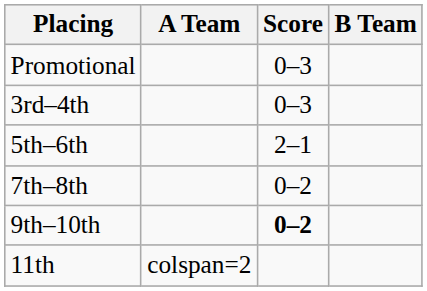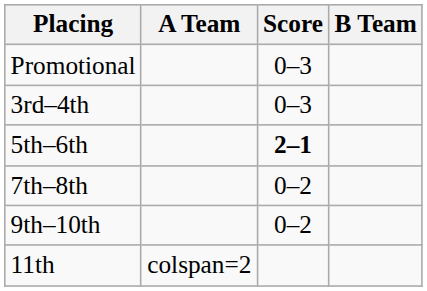(293, 144) normal -> (293, 144) bold
(293, 225) bold -> (293, 225) normal
